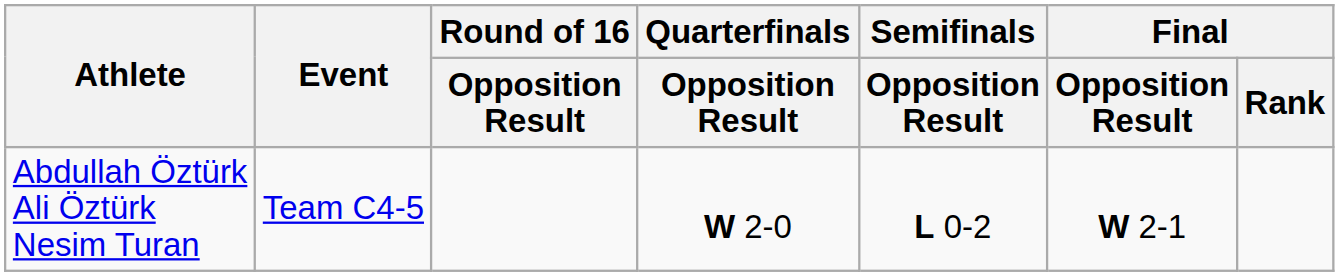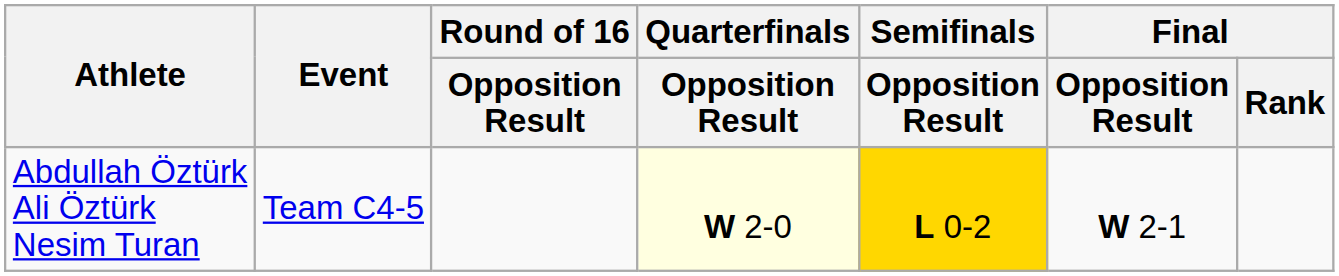(748, 227) no background -> (748, 227) lightyellow background
(953, 227) no background -> (953, 227) gold background
